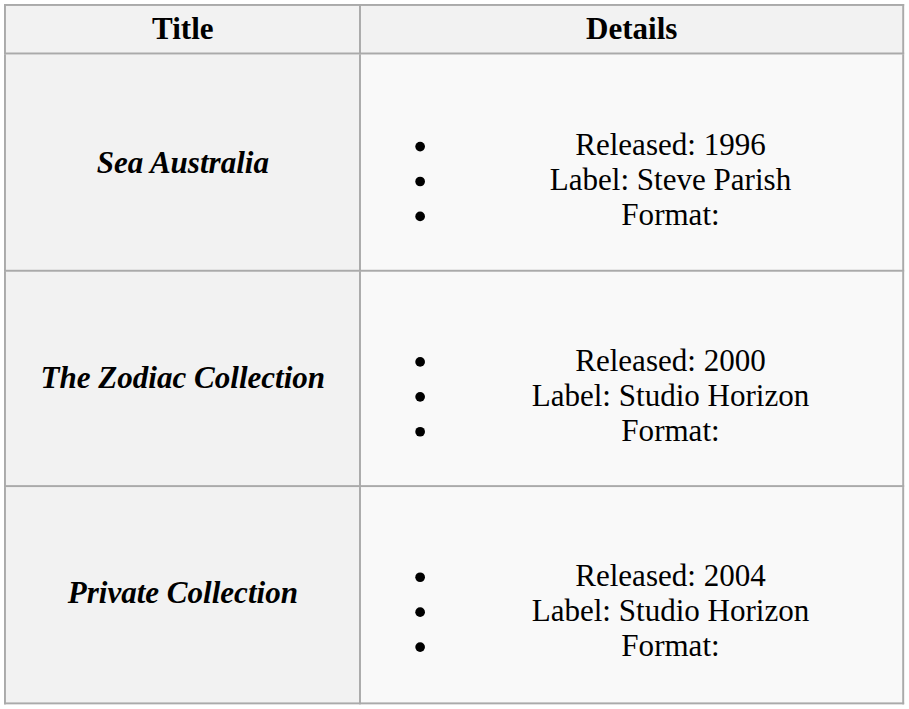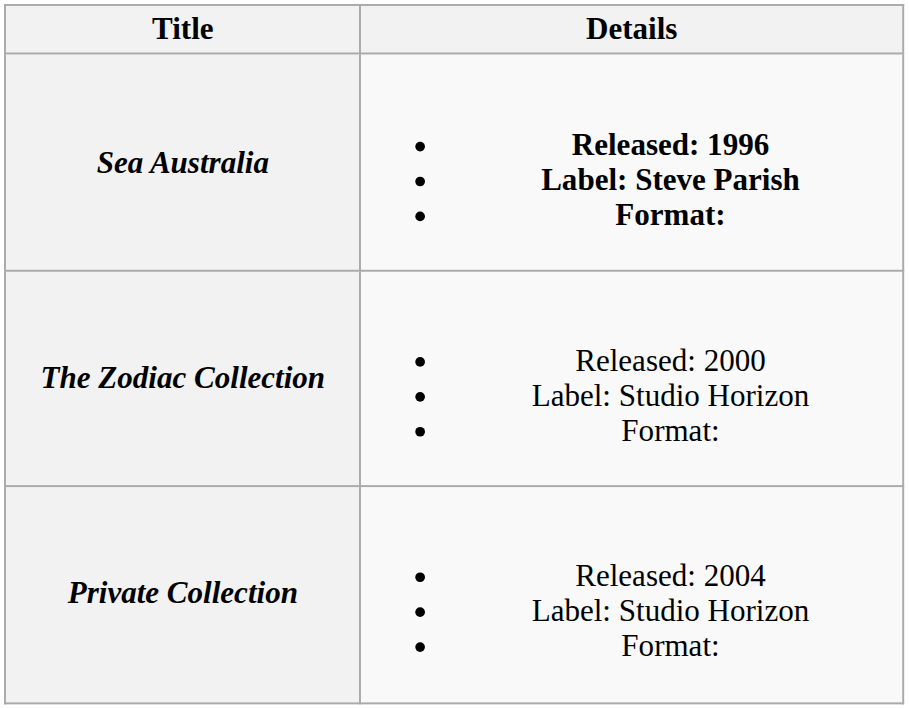(632, 180) normal -> (632, 180) bold
